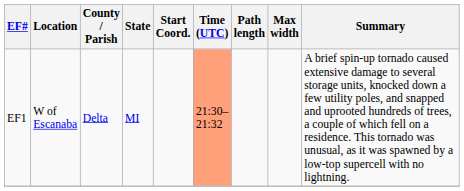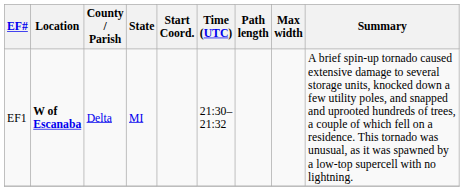(55, 117) normal -> (57, 117) bold
(212, 117) lightsalmon background -> (216, 117) no background
